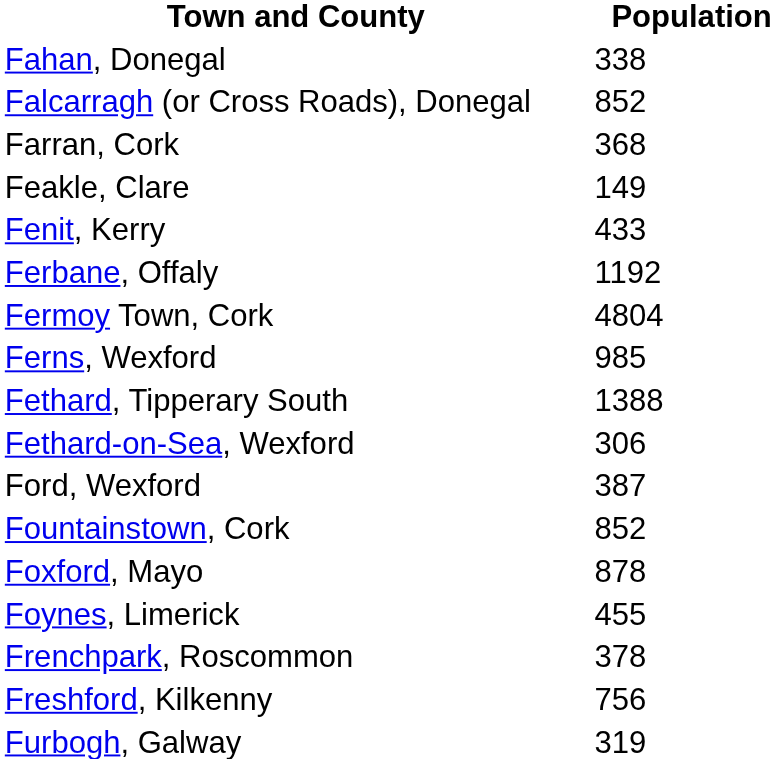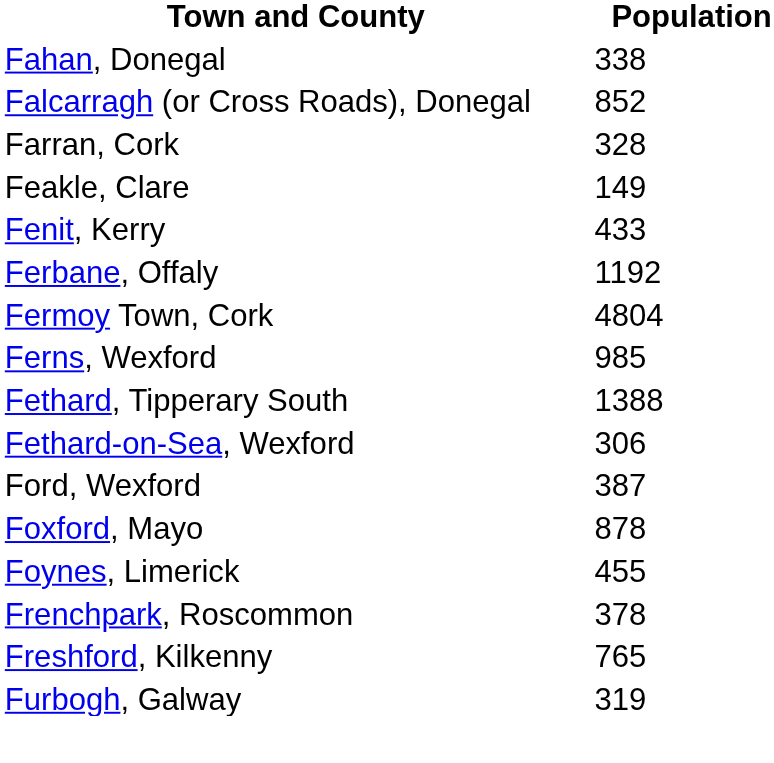(620, 144) 368 -> (620, 144) 328
- row: (147, 528)
(620, 699) 756 -> (620, 657) 765
